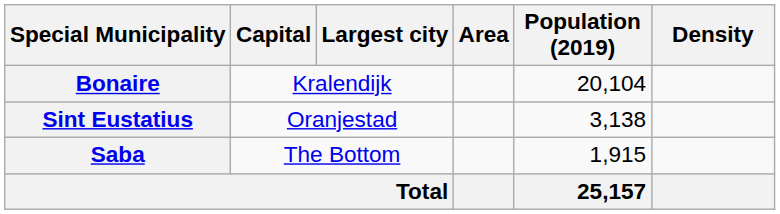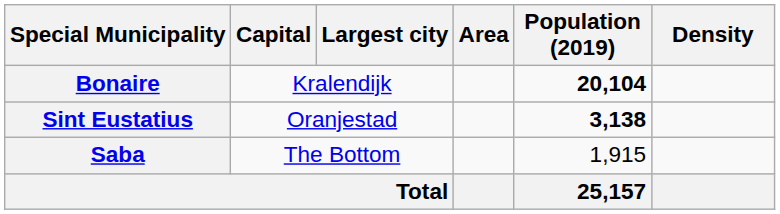(612, 83) normal -> (612, 83) bold
(618, 119) normal -> (618, 119) bold
